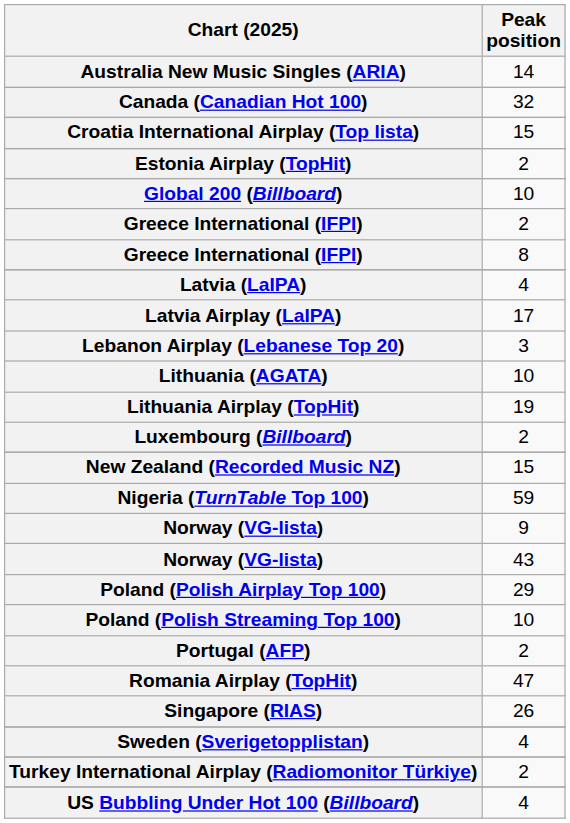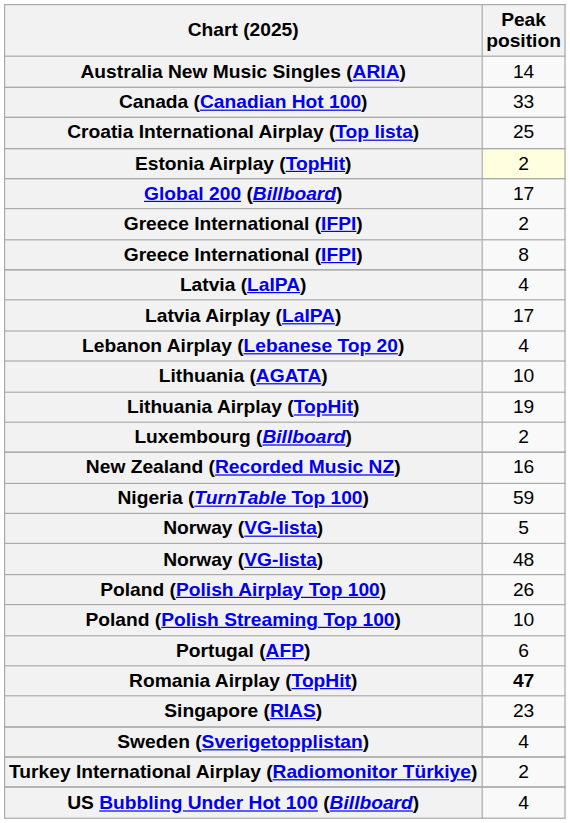(524, 102) 32 -> (524, 102) 33
(524, 132) 15 -> (524, 132) 25
(524, 163) no background -> (524, 163) lightyellow background
(524, 193) 10 -> (524, 193) 17
(524, 345) 3 -> (524, 345) 4
(524, 467) 15 -> (524, 467) 16
(524, 528) 9 -> (524, 528) 5
(524, 558) 43 -> (524, 558) 48
(524, 589) 29 -> (524, 589) 26
(524, 650) 2 -> (524, 650) 6
(524, 680) normal -> (524, 680) bold
(524, 711) 26 -> (524, 711) 23
